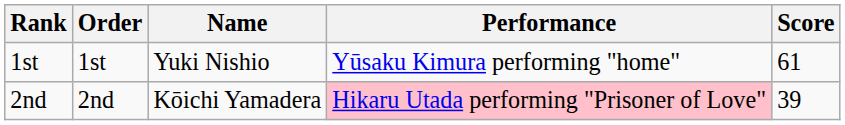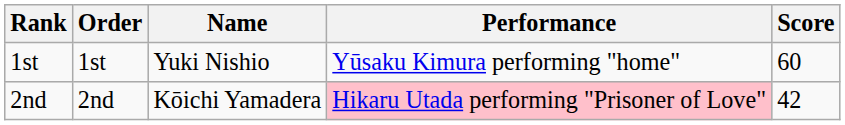(789, 61) 61 -> (789, 61) 60
(789, 100) 39 -> (789, 100) 42
